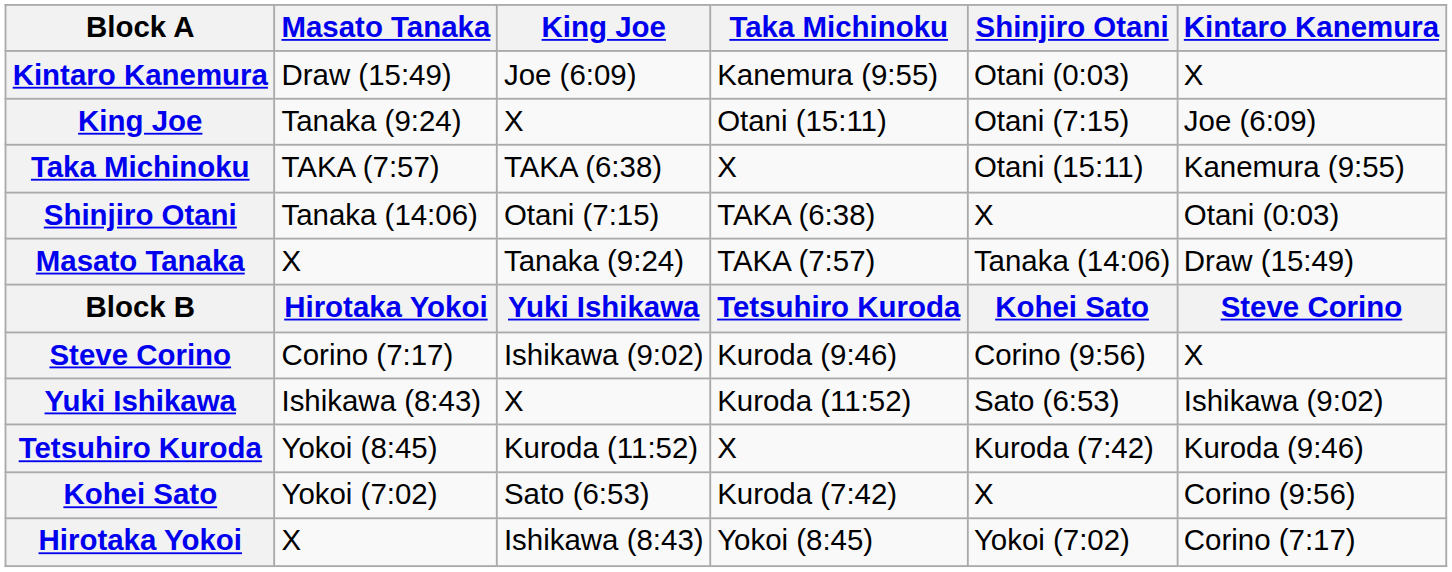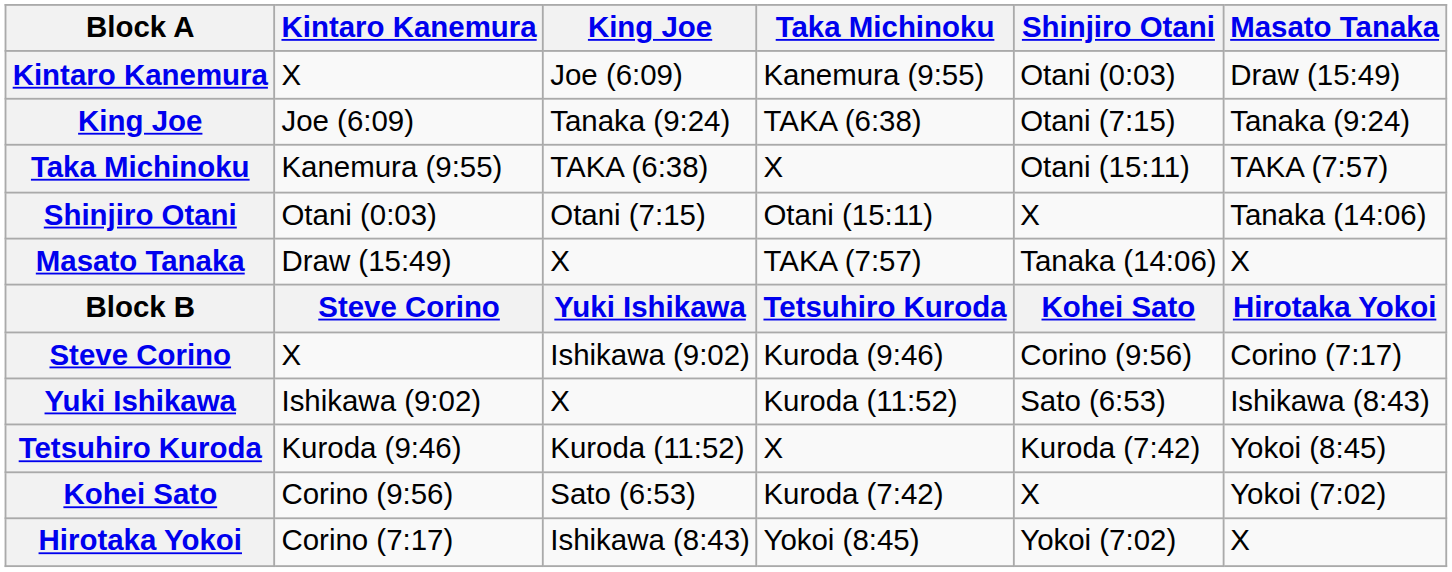columns swapped: (1311, 27) <-> (386, 27)
(514, 121) X -> (640, 121) Tanaka (9:24)
(802, 121) Otani (15:11) -> (843, 121) TAKA (6:38)
(796, 214) TAKA (6:38) -> (848, 214) Otani (15:11)
(594, 261) Tanaka (9:24) -> (560, 261) X
